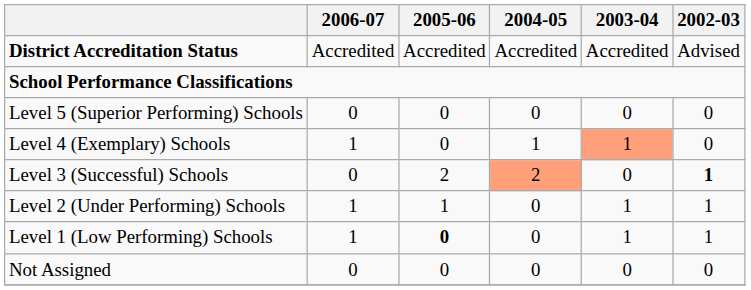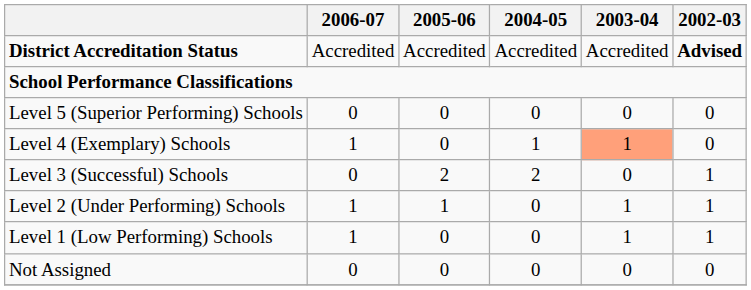(709, 51) normal -> (710, 51) bold
(536, 175) lightsalmon background -> (536, 175) no background
(709, 175) bold -> (710, 175) normal
(444, 237) bold -> (444, 237) normal
